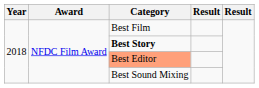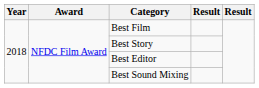(133, 43) bold -> (132, 43) normal
(134, 59) lightsalmon background -> (134, 59) no background
